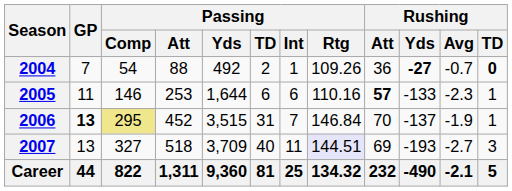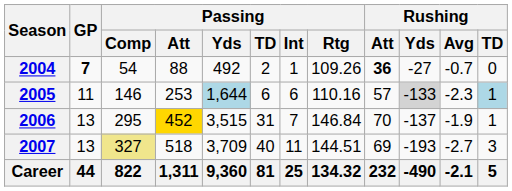(86, 69) normal -> (86, 69) bold
(382, 69) normal -> (382, 69) bold
(420, 69) bold -> (420, 69) normal
(492, 69) bold -> (492, 69) normal
(227, 95) no background -> (227, 95) lightblue background
(382, 95) bold -> (382, 95) normal
(420, 95) no background -> (420, 95) lightgrey background
(492, 95) no background -> (492, 95) lightblue background
(86, 120) bold -> (86, 120) normal
(128, 120) khaki background -> (128, 120) no background
(179, 120) no background -> (179, 120) gold background
(128, 146) no background -> (128, 146) khaki background
(336, 146) lavender background -> (336, 146) no background
